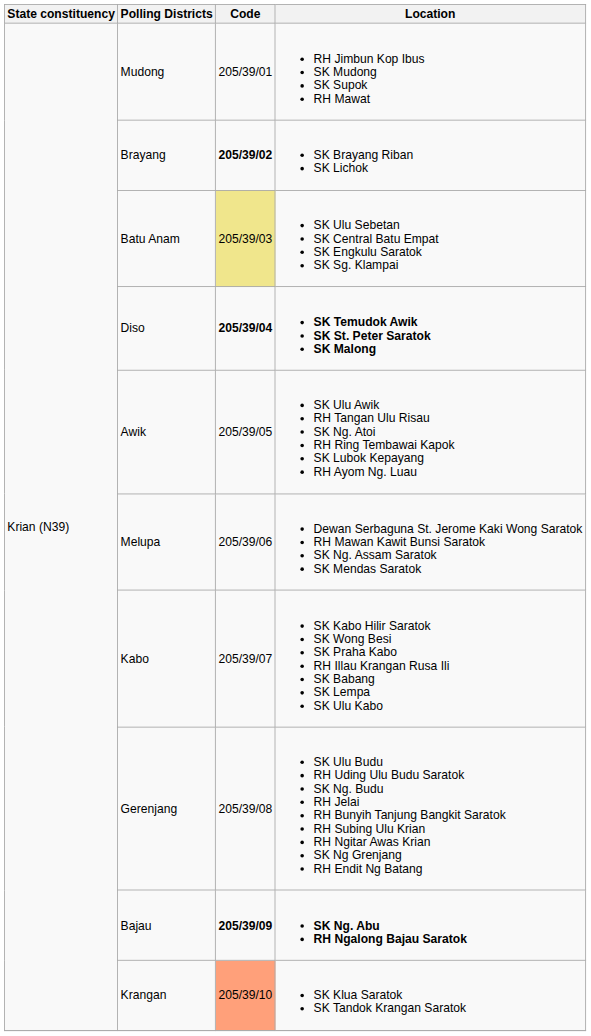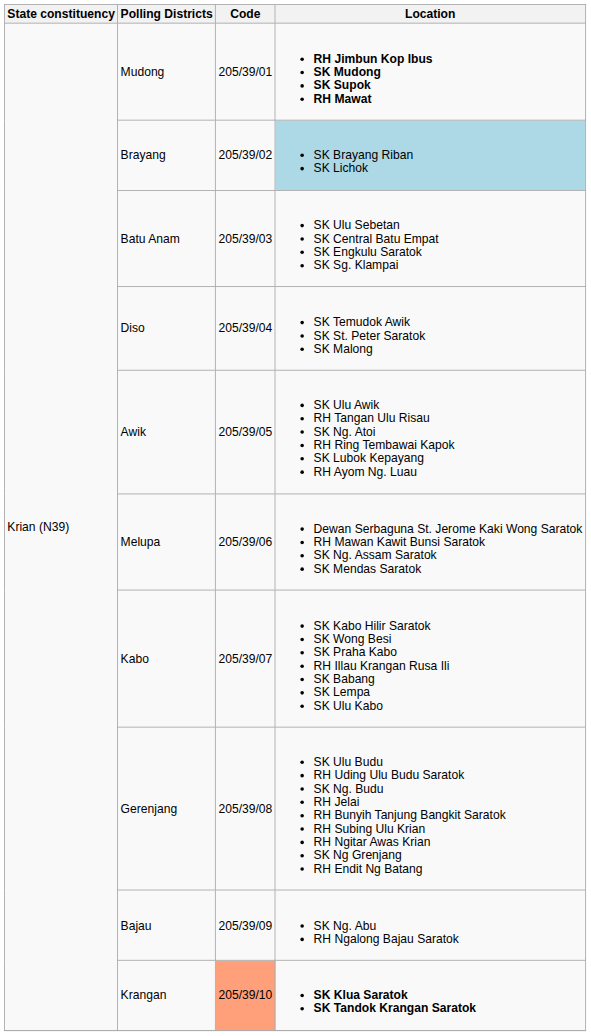(430, 78) normal -> (430, 78) bold
(245, 155) bold -> (245, 155) normal
(430, 161) no background -> (430, 161) lightblue background
(245, 238) khaki background -> (245, 238) no background
(245, 328) bold -> (245, 328) normal
(430, 335) bold -> (430, 335) normal
(245, 925) bold -> (245, 925) normal
(430, 932) bold -> (430, 932) normal
(430, 1002) normal -> (430, 1002) bold
